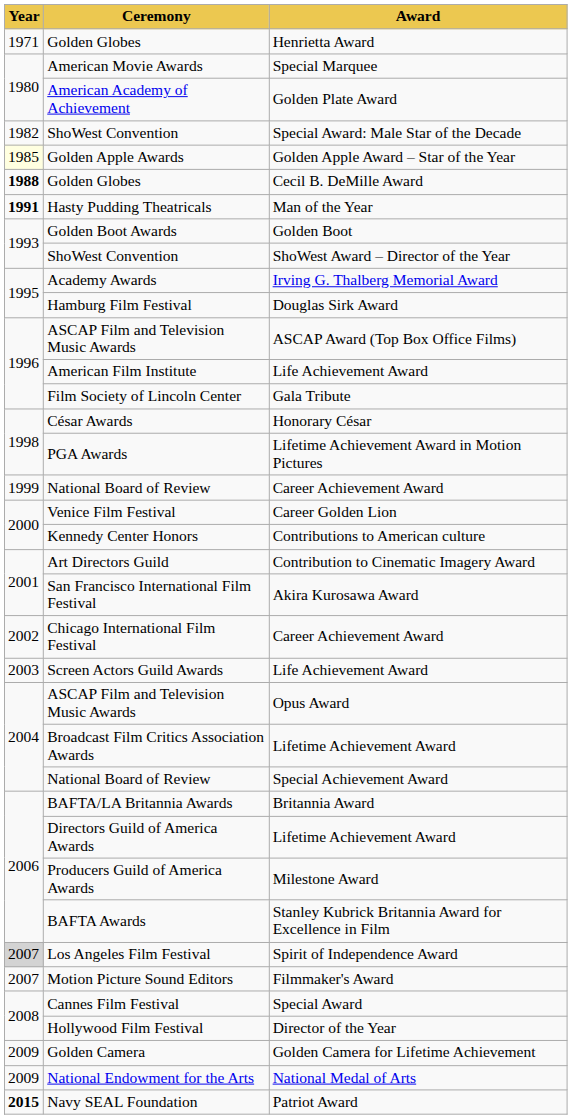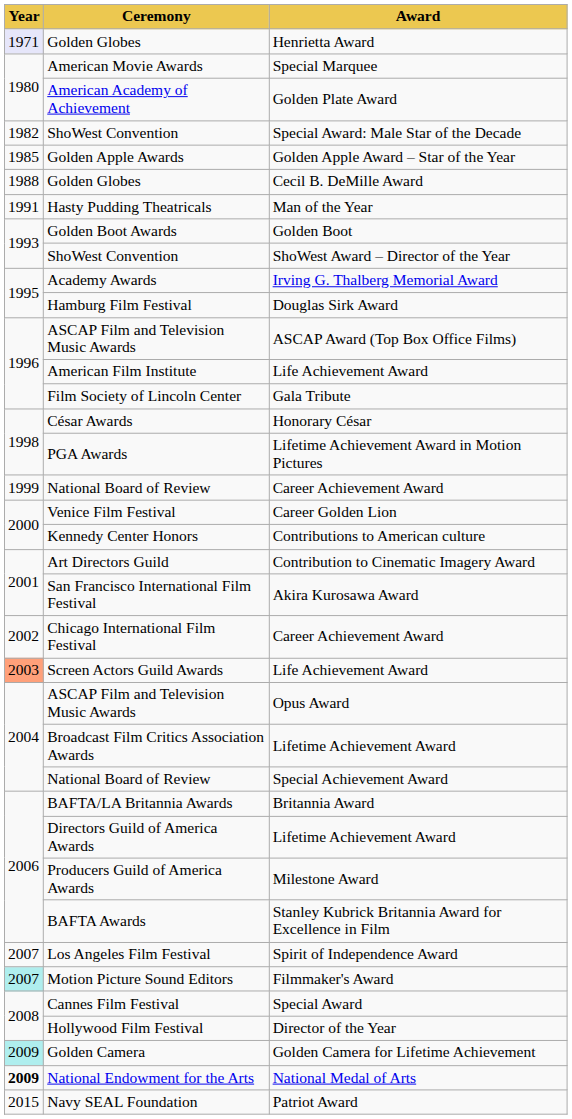(24, 41) no background -> (24, 41) lavender background
(24, 157) lightyellow background -> (24, 157) no background
(24, 181) bold -> (24, 181) normal
(24, 206) bold -> (24, 206) normal
(24, 670) no background -> (24, 670) lightsalmon background
(24, 954) lightgrey background -> (24, 954) no background
(24, 979) no background -> (24, 979) paleturquoise background
(24, 1052) no background -> (24, 1052) paleturquoise background
(24, 1077) normal -> (24, 1077) bold
(24, 1102) bold -> (24, 1102) normal
